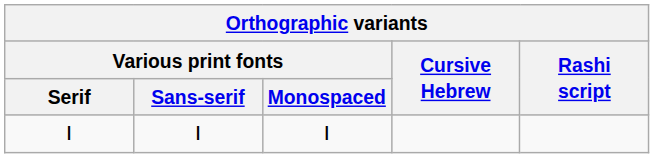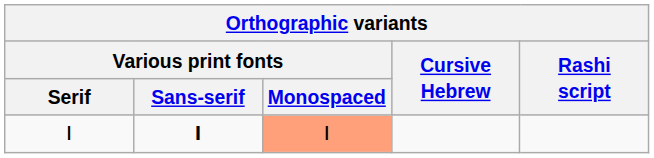(198, 133) normal -> (198, 133) bold
(327, 133) no background -> (327, 133) lightsalmon background
